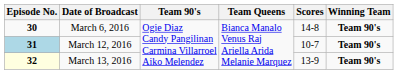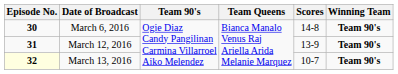(32, 44) lightblue background -> (32, 44) no background
(310, 44) 10-7 -> (310, 44) 13-9
(310, 61) 13-9 -> (310, 61) 10-7
